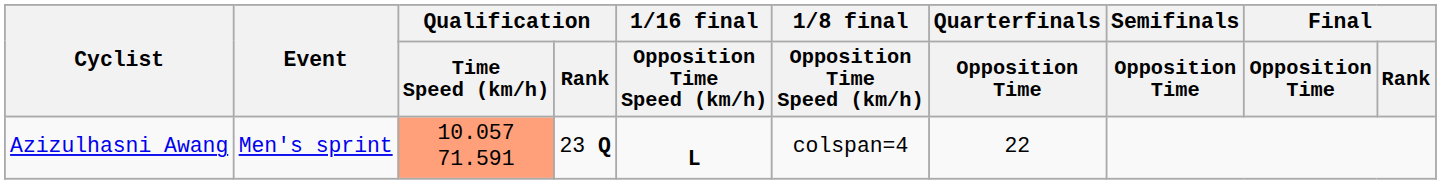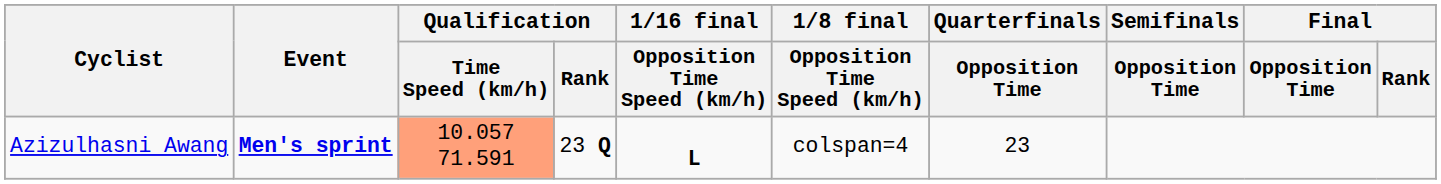(316, 147) normal -> (316, 147) bold
(1017, 147) 22 -> (1017, 147) 23
